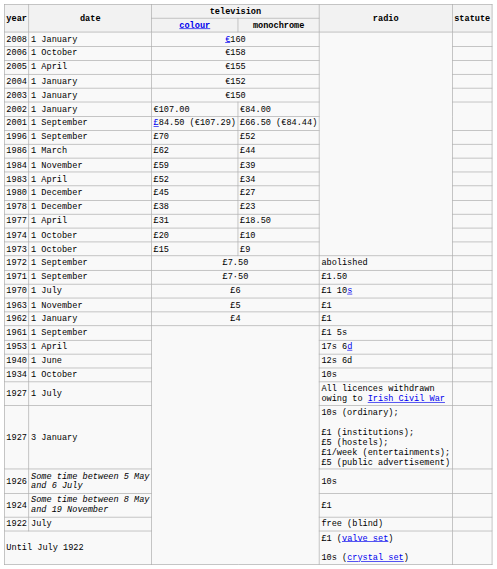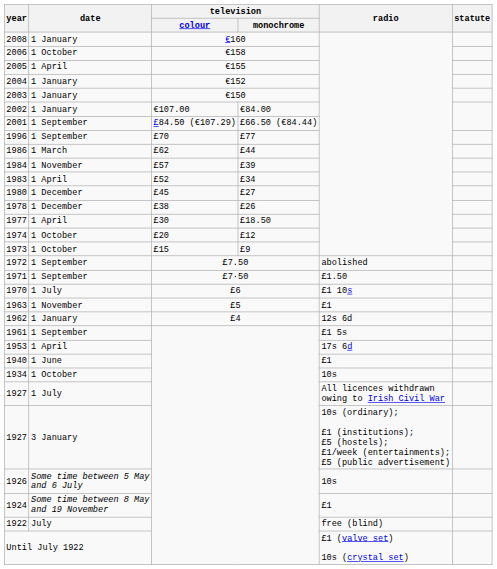(248, 137) £52 -> (248, 137) £77
(161, 165) £59 -> (161, 165) £57
(248, 207) £23 -> (248, 207) £26
(161, 221) £31 -> (161, 221) £30
(248, 235) £10 -> (248, 235) £12
(327, 319) £1 -> (337, 319) 12s 6d
(337, 361) 12s 6d -> (327, 361) £1
